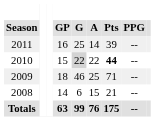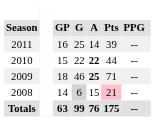(79, 60) lightgrey background -> (79, 60) no background
(94, 60) normal -> (94, 60) bold
(111, 60) bold -> (111, 60) normal
(94, 76) normal -> (94, 76) bold
(79, 92) no background -> (79, 92) lightgrey background
(111, 92) no background -> (111, 92) pink background
